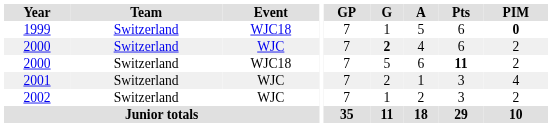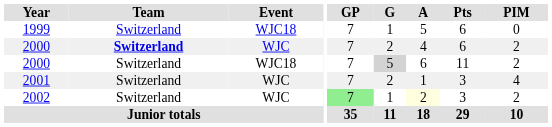(516, 29) bold -> (516, 29) normal
(146, 46) normal -> (149, 46) bold
(387, 46) bold -> (390, 46) normal
(387, 63) no background -> (390, 63) lightgrey background
(461, 63) bold -> (463, 63) normal
(347, 97) no background -> (350, 97) lightgreen background
(421, 97) no background -> (423, 97) lightyellow background
